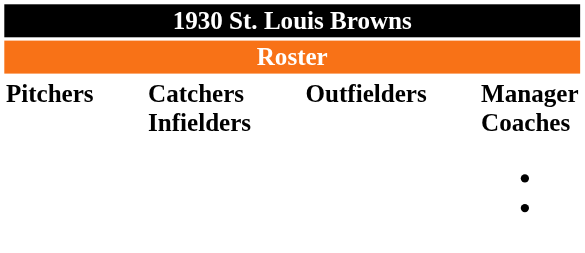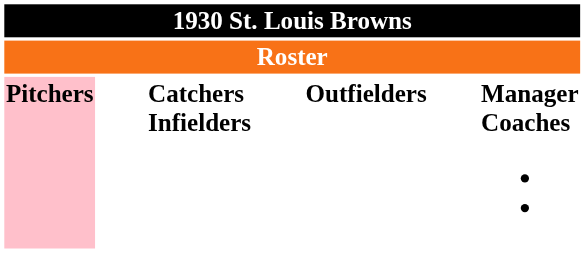(50, 93) no background -> (50, 93) pink background
